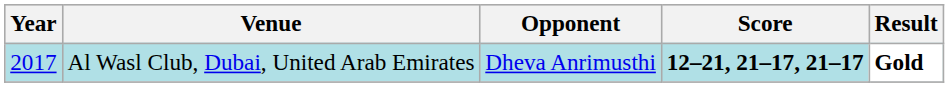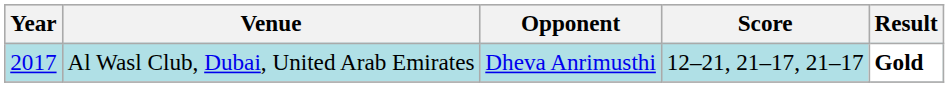(765, 62) bold -> (765, 62) normal
